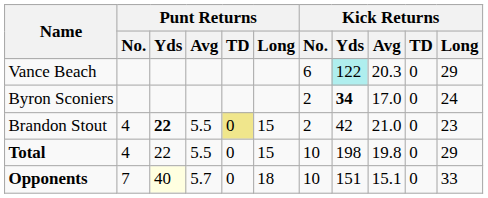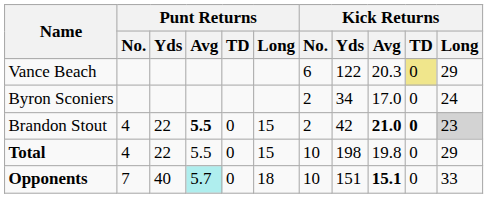(348, 71) paleturquoise background -> (348, 71) no background
(414, 71) no background -> (414, 71) khaki background
(344, 98) bold -> (344, 98) normal
(163, 125) bold -> (163, 125) normal
(201, 125) normal -> (201, 125) bold
(230, 125) khaki background -> (230, 125) no background
(387, 125) normal -> (387, 125) bold
(414, 125) normal -> (414, 125) bold
(449, 125) no background -> (449, 125) lightgrey background
(163, 179) lightyellow background -> (163, 179) no background
(201, 179) no background -> (201, 179) paleturquoise background
(387, 179) normal -> (387, 179) bold
